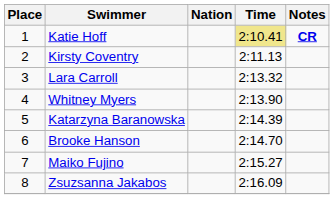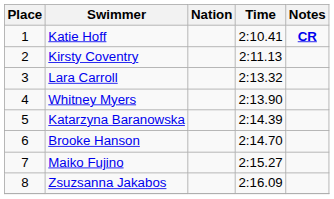(261, 36) khaki background -> (261, 36) no background
